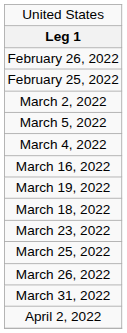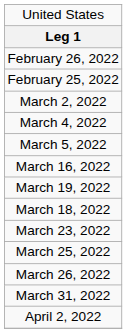(63, 123) March 5, 2022 -> (63, 123) March 4, 2022
(63, 144) March 4, 2022 -> (63, 144) March 5, 2022
